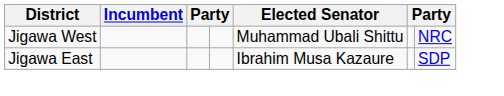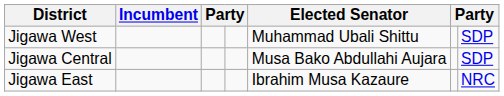(435, 37) NRC -> (477, 37) SDP
+ row: (60, 58)
(434, 58) SDP -> (478, 80) NRC
